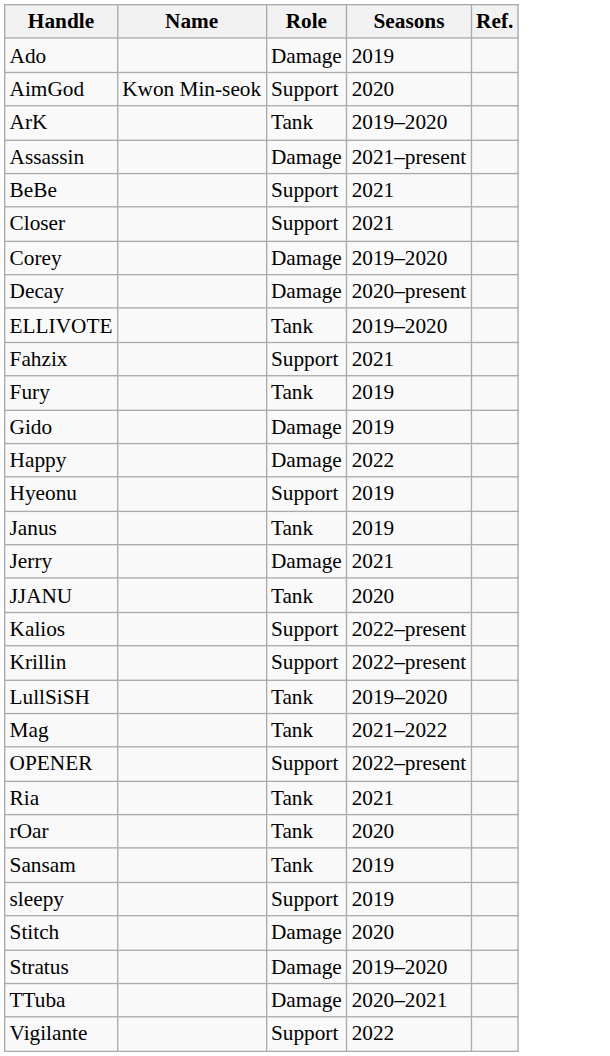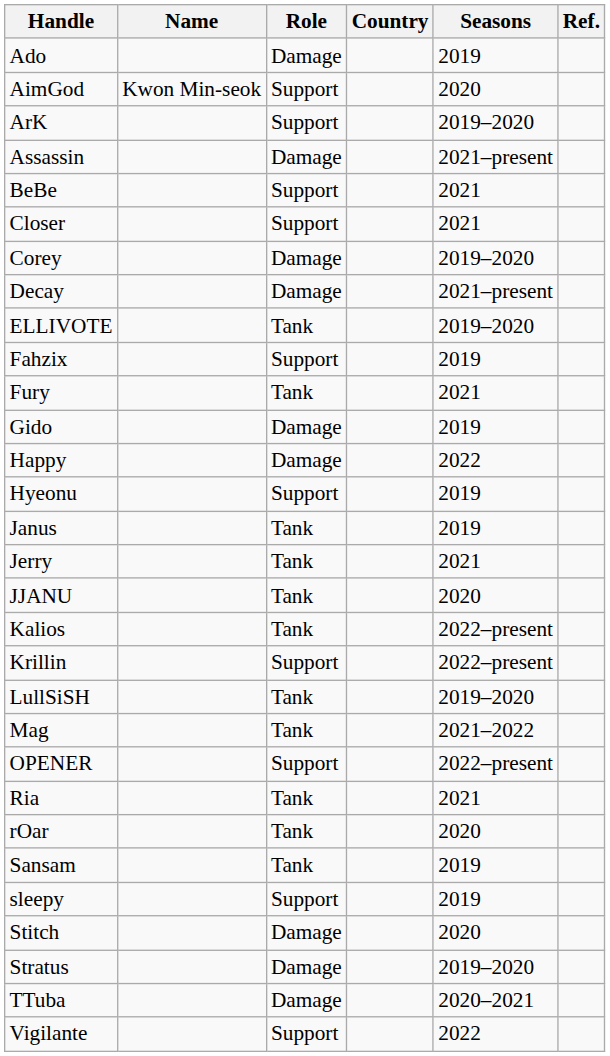+ column: (390, 21)
(292, 122) Tank -> (305, 122) Support
(409, 291) 2020–present -> (496, 291) 2021–present
(373, 358) 2021 -> (460, 358) 2019
(373, 392) 2019 -> (460, 392) 2021
(306, 561) Damage -> (292, 561) Tank
(305, 628) Support -> (292, 628) Tank
